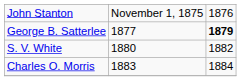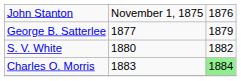(221, 31) bold -> (221, 31) normal
(221, 66) no background -> (221, 66) lightgreen background
